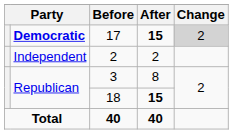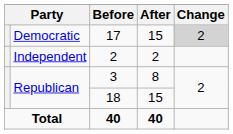(49, 35) bold -> (47, 35) normal
(155, 35) bold -> (155, 35) normal
(155, 98) bold -> (155, 98) normal
